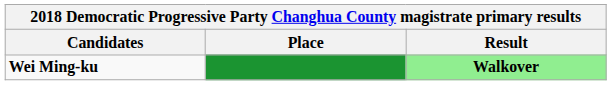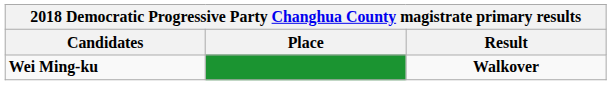(506, 67) lightgreen background -> (506, 67) no background
